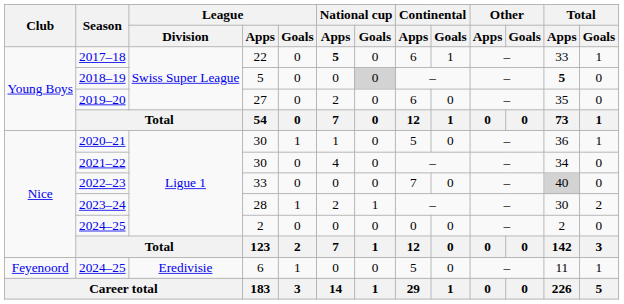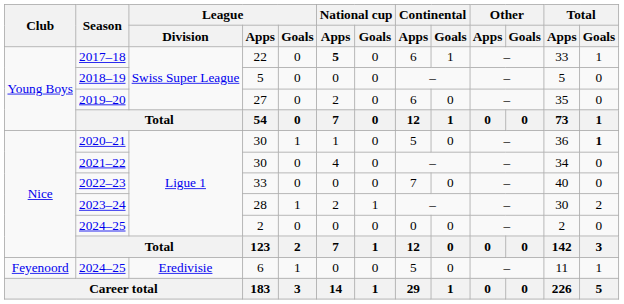(375, 78) lightgrey background -> (375, 78) no background
(562, 78) bold -> (562, 78) normal
(599, 141) normal -> (599, 141) bold
(562, 183) lightgrey background -> (562, 183) no background
